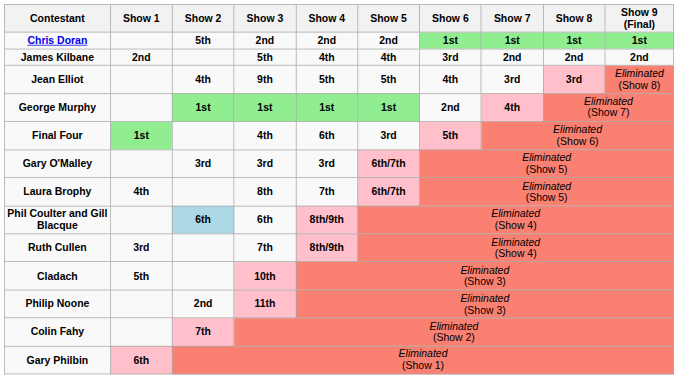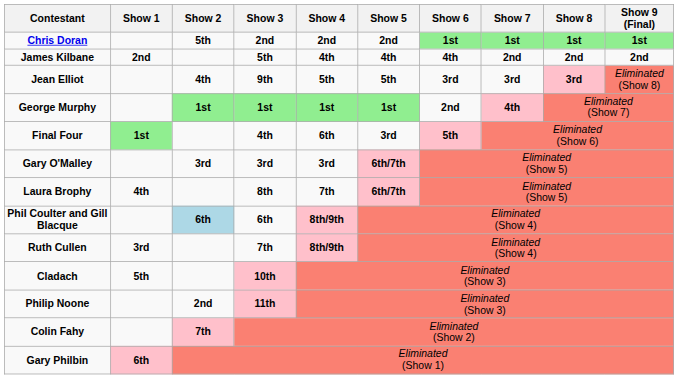(450, 57) 3rd -> (450, 57) 4th
(450, 79) 4th -> (450, 79) 3rd
